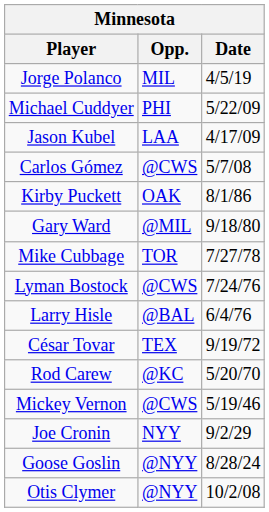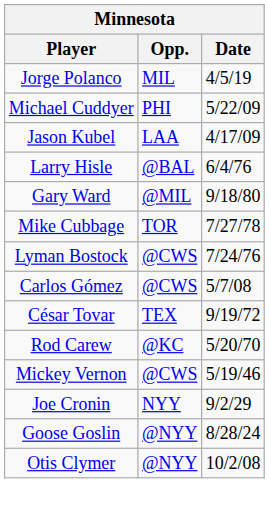rows swapped: (71, 167) <-> (71, 315)
- row: (71, 196)
